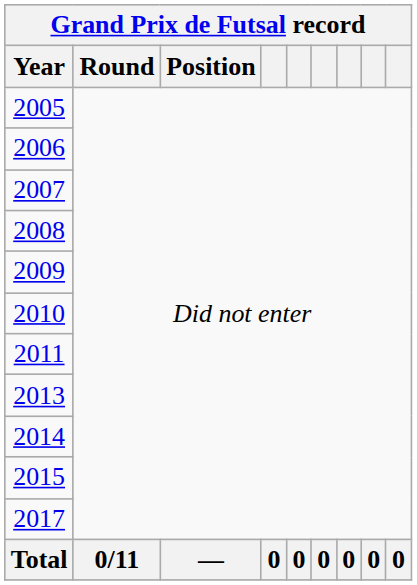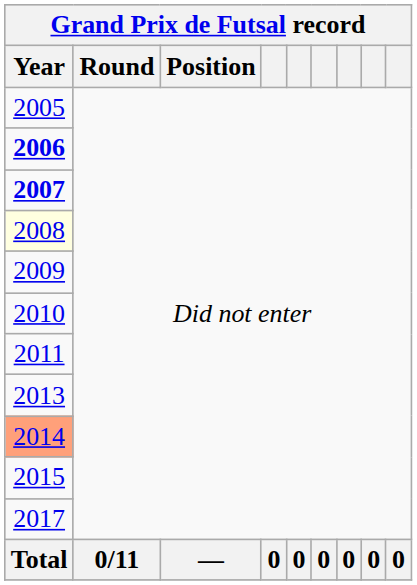(39, 148) normal -> (39, 148) bold
(39, 189) normal -> (39, 189) bold
(39, 230) no background -> (39, 230) lightyellow background
(39, 436) no background -> (39, 436) lightsalmon background
